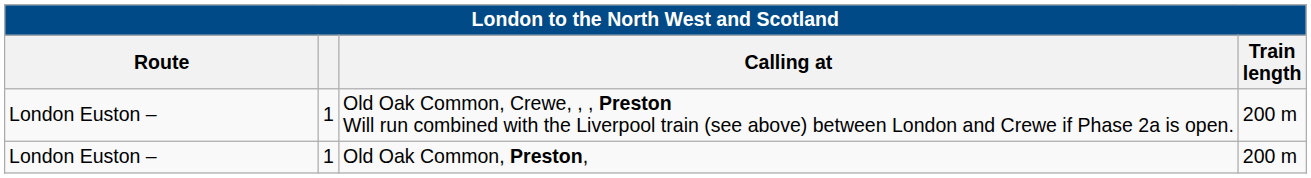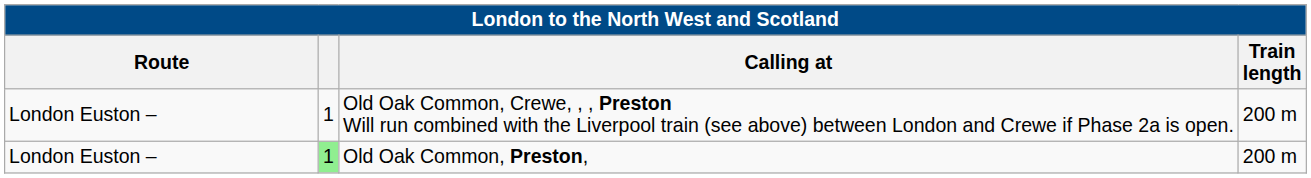(329, 156) no background -> (329, 156) lightgreen background
